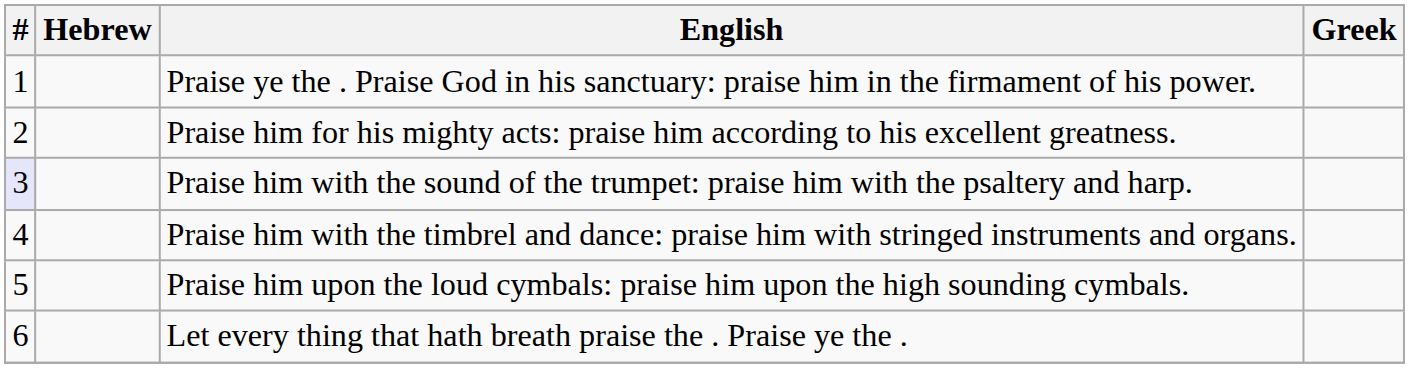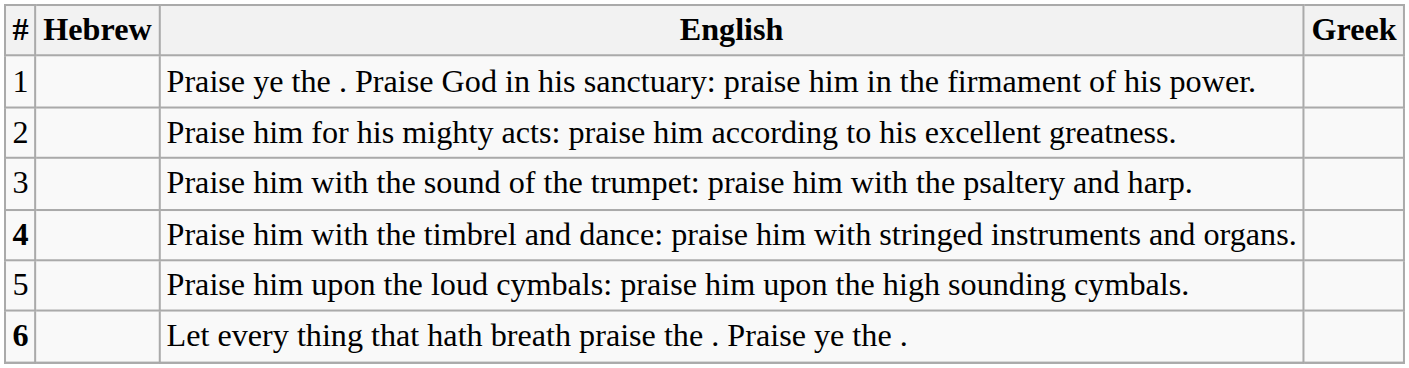(20, 183) lavender background -> (20, 183) no background
(20, 234) normal -> (20, 234) bold
(20, 336) normal -> (20, 336) bold
